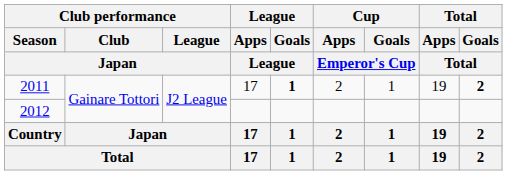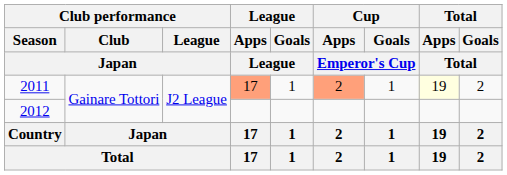(250, 87) no background -> (250, 87) lightsalmon background
(292, 87) bold -> (292, 87) normal
(339, 87) no background -> (339, 87) lightsalmon background
(439, 87) no background -> (439, 87) lightyellow background
(480, 87) bold -> (480, 87) normal
